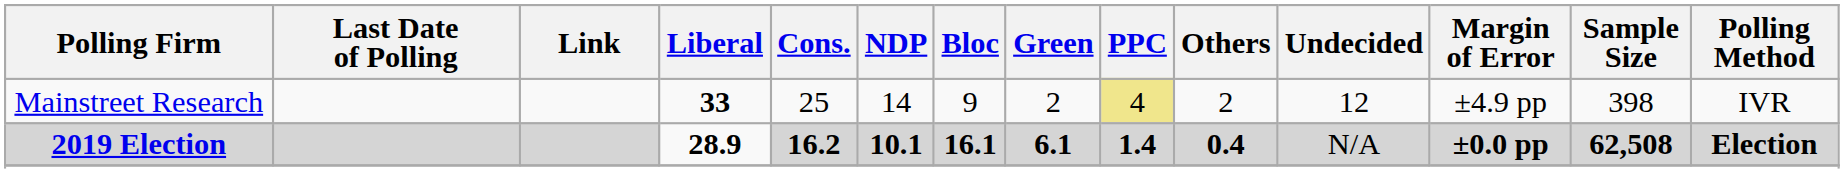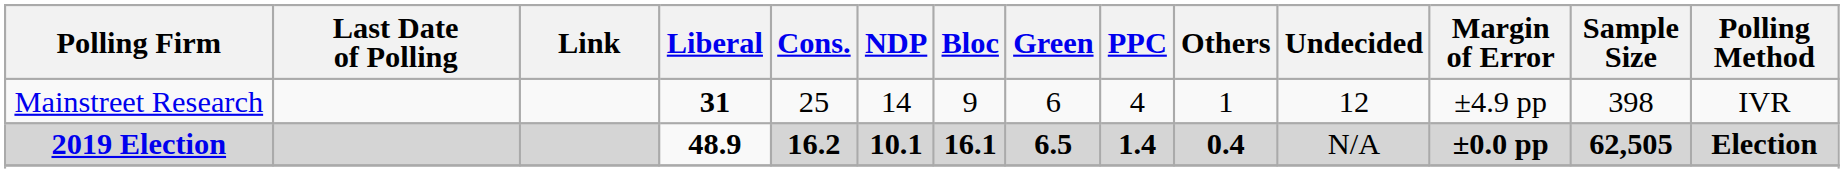(715, 101) 33 -> (715, 101) 31
(1053, 101) 2 -> (1053, 101) 6
(1137, 101) khaki background -> (1137, 101) no background
(1226, 101) 2 -> (1226, 101) 1
(715, 144) 28.9 -> (715, 144) 48.9
(1053, 144) 6.1 -> (1053, 144) 6.5
(1631, 144) 62,508 -> (1631, 144) 62,505
